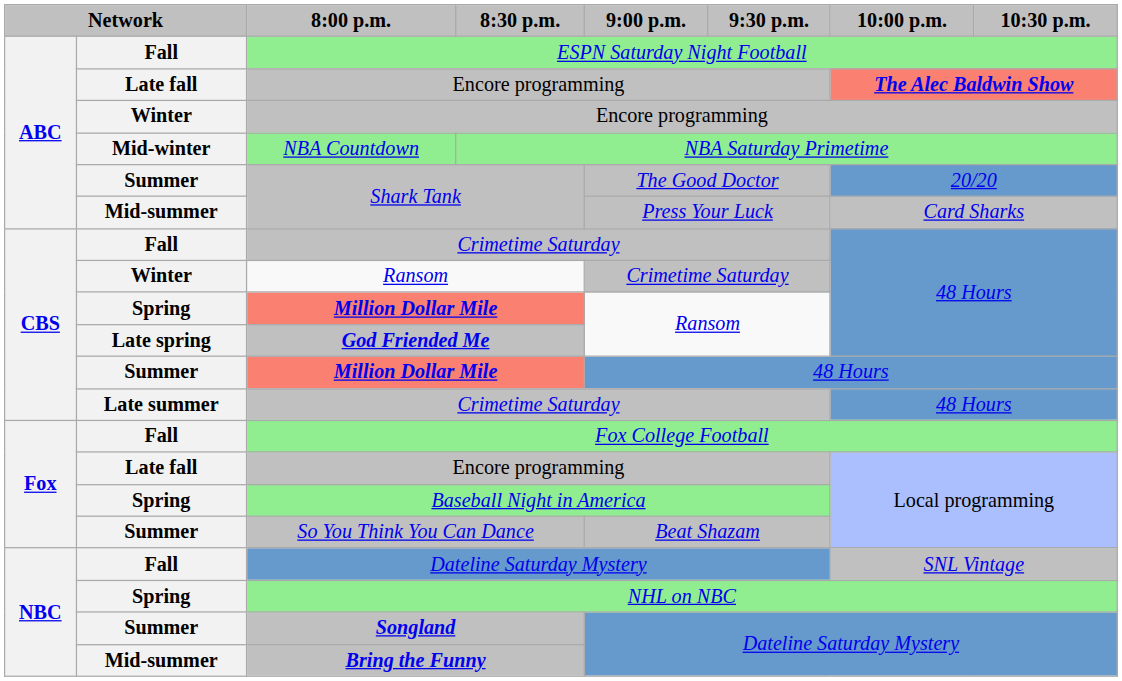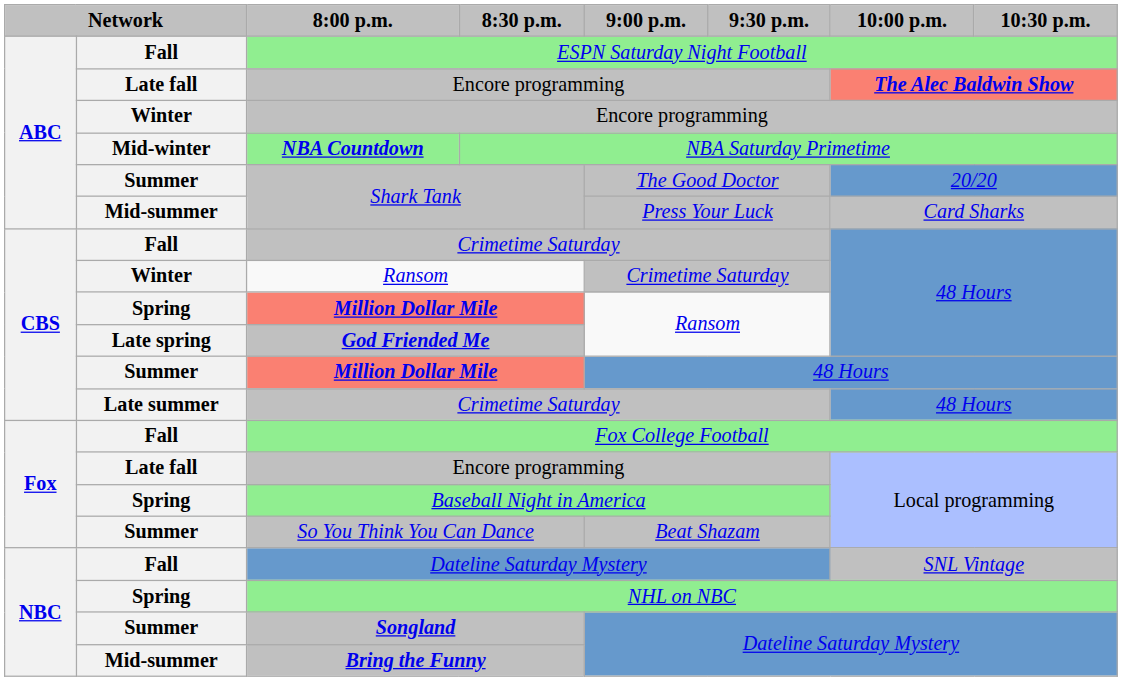(351, 148) normal -> (353, 148) bold
